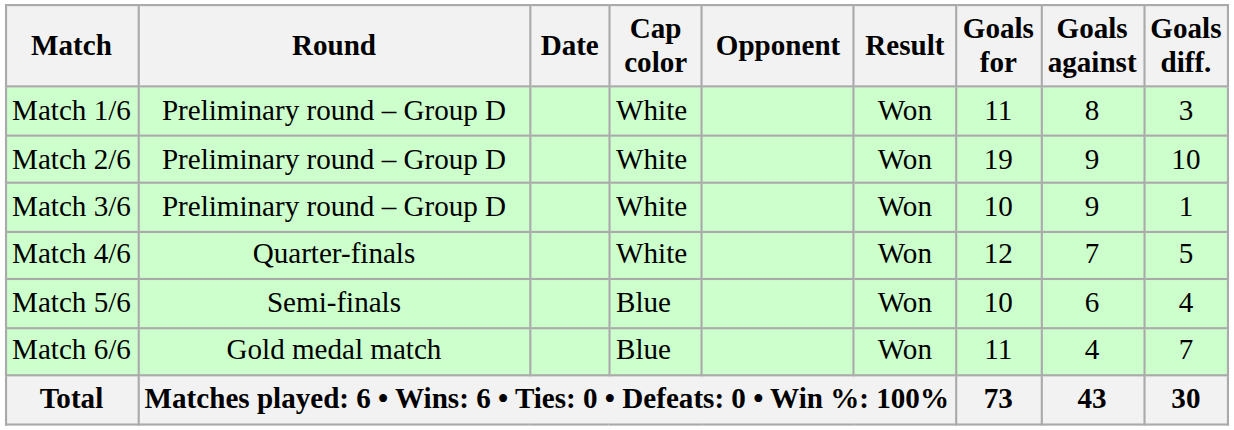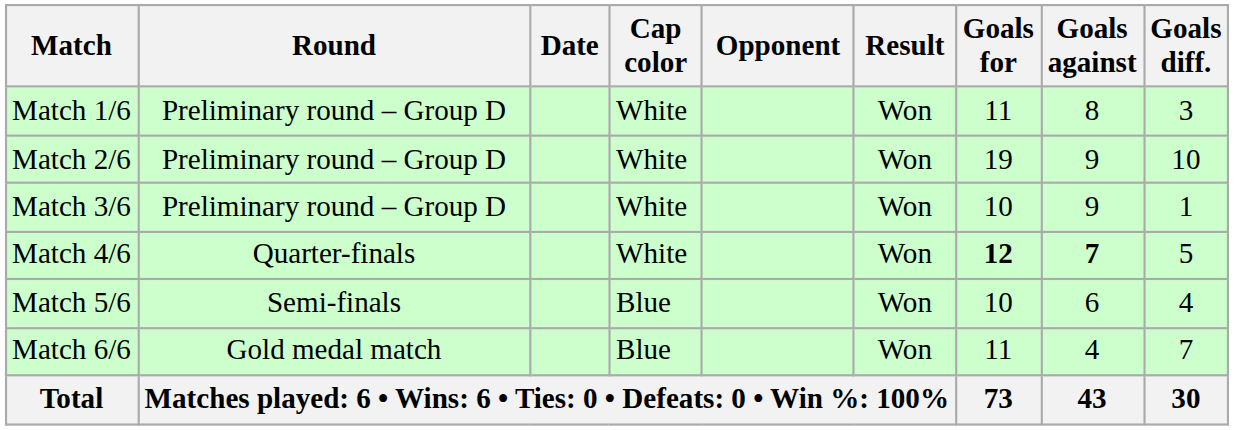(998, 254) normal -> (998, 254) bold
(1092, 254) normal -> (1092, 254) bold
